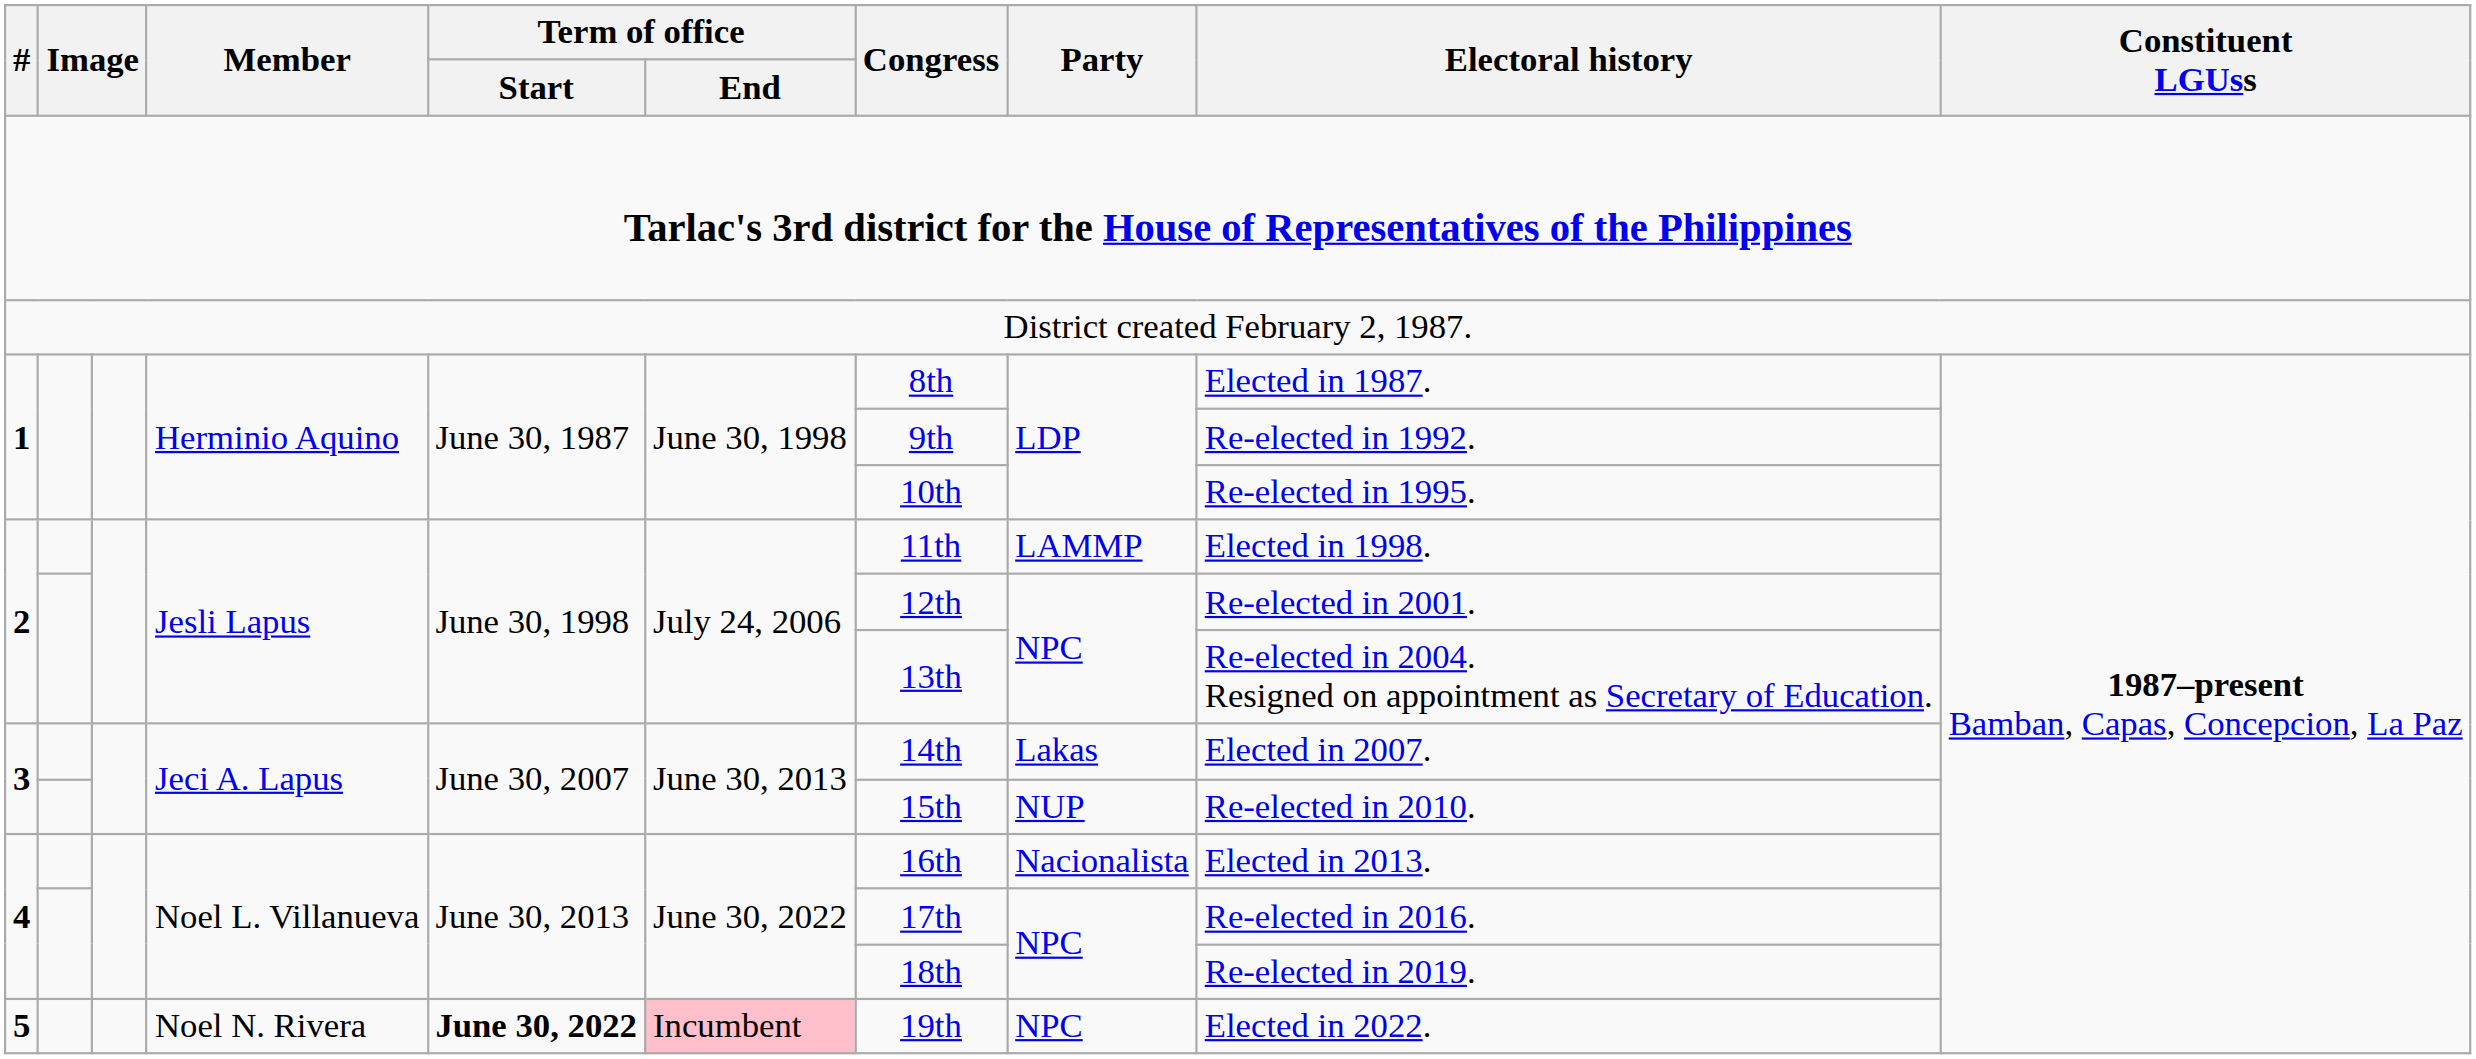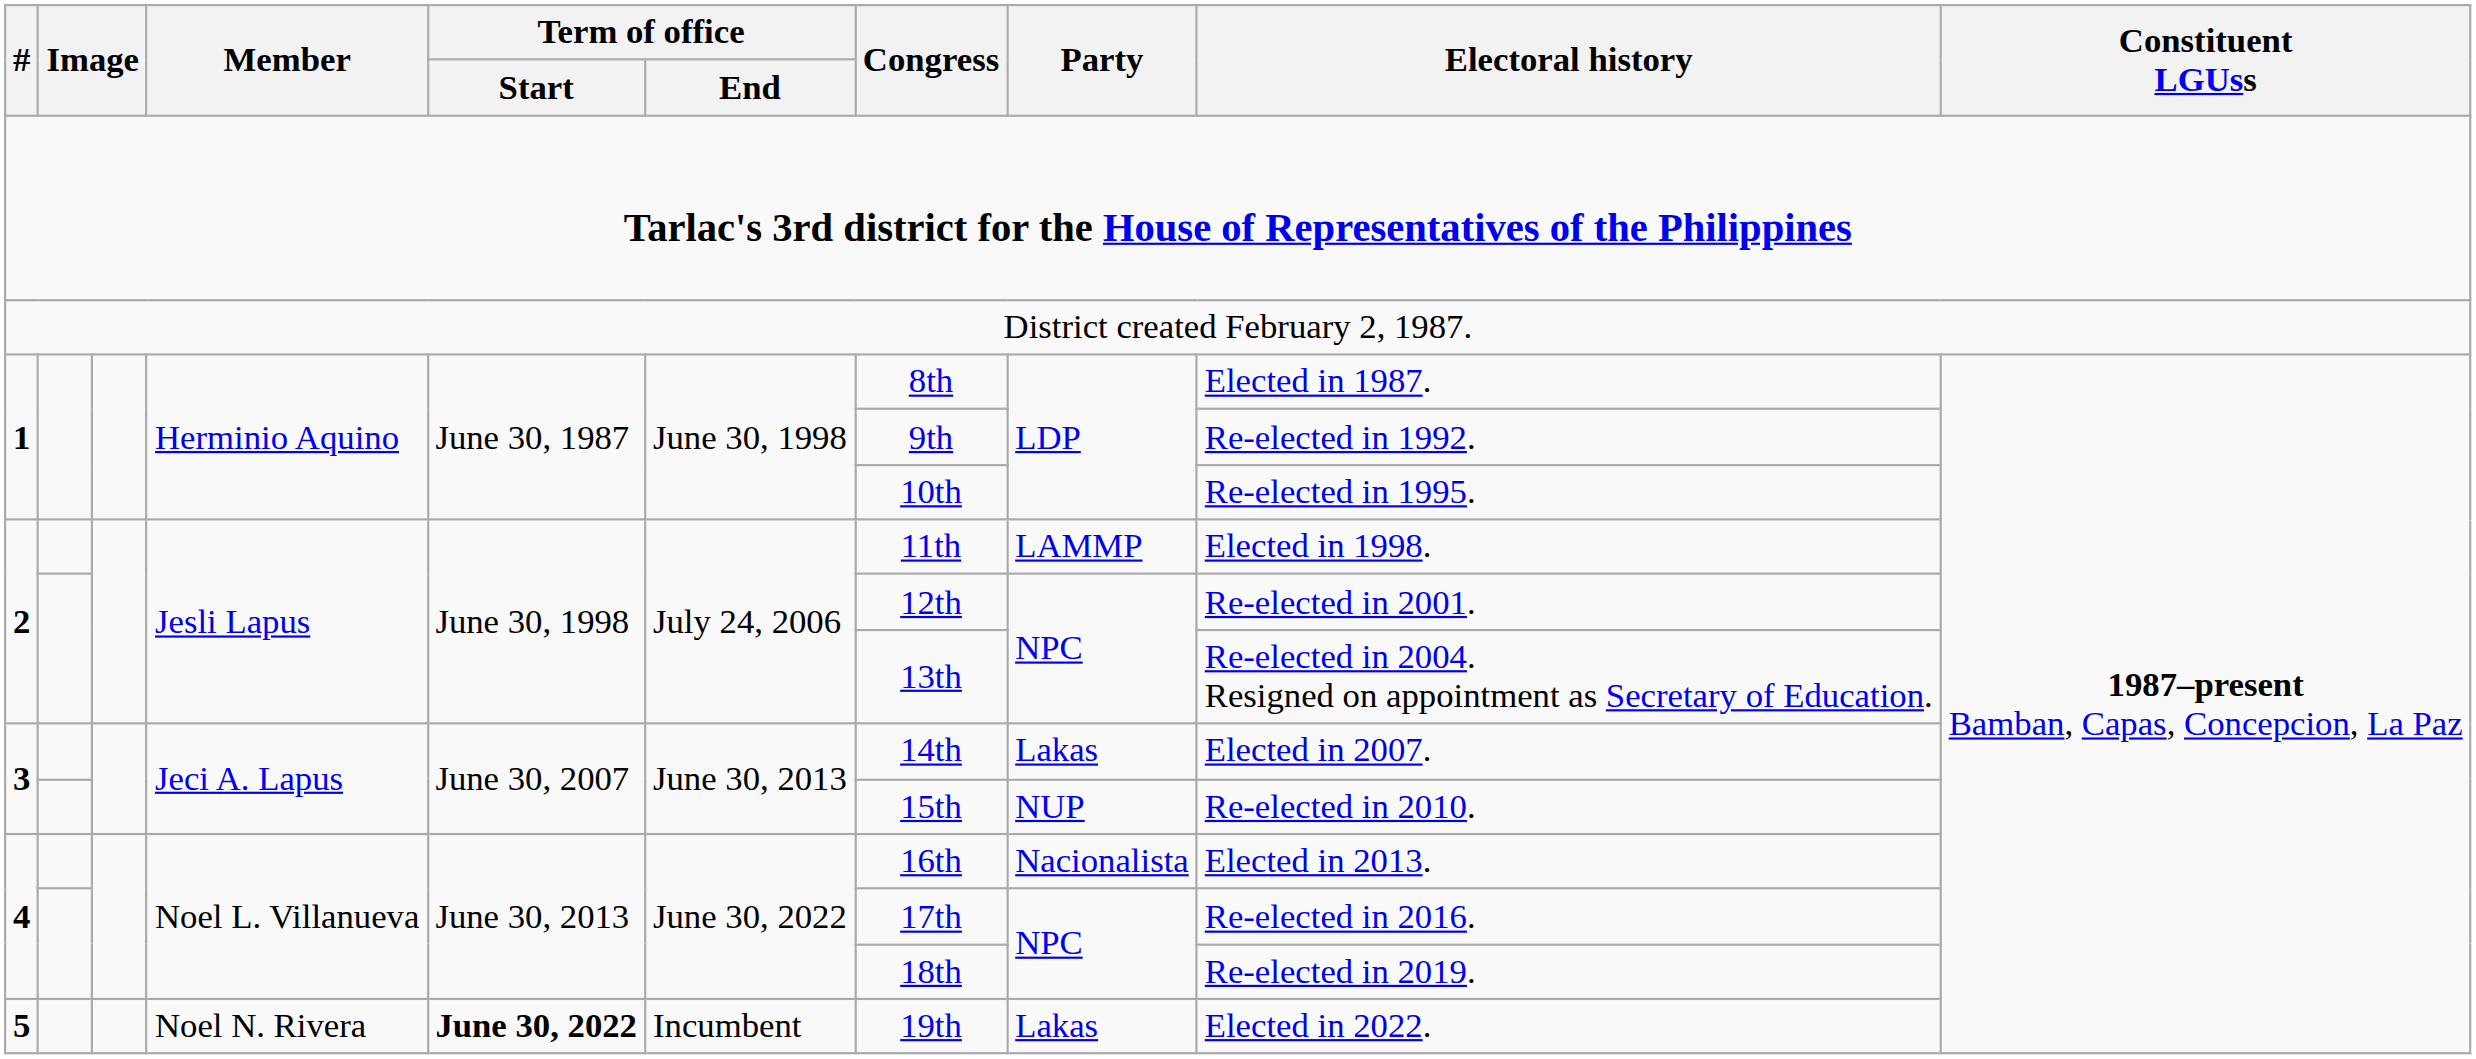(727, 1026) pink background -> (727, 1026) no background
(1049, 1026) NPC -> (1057, 1026) Lakas
